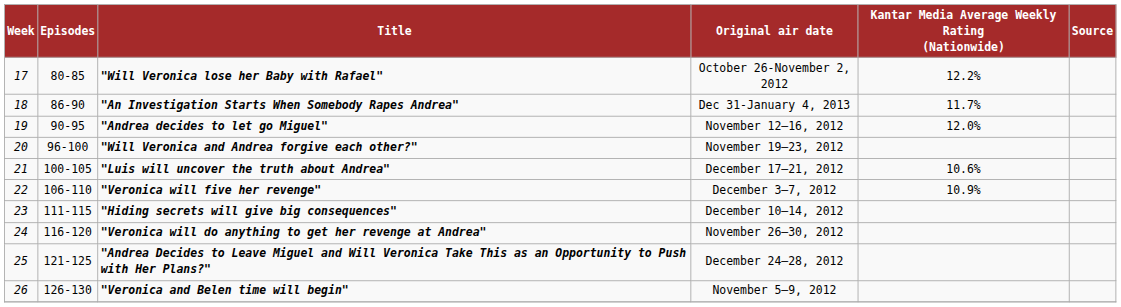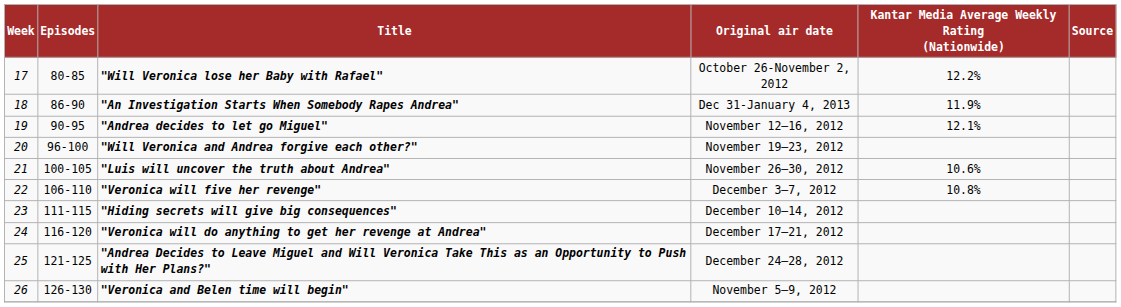(963, 105) 11.7% -> (963, 105) 11.9%
(963, 126) 12.0% -> (963, 126) 12.1%
(774, 169) December 17–21, 2012 -> (774, 169) November 26–30, 2012
(963, 190) 10.9% -> (963, 190) 10.8%
(774, 232) November 26–30, 2012 -> (774, 232) December 17–21, 2012
